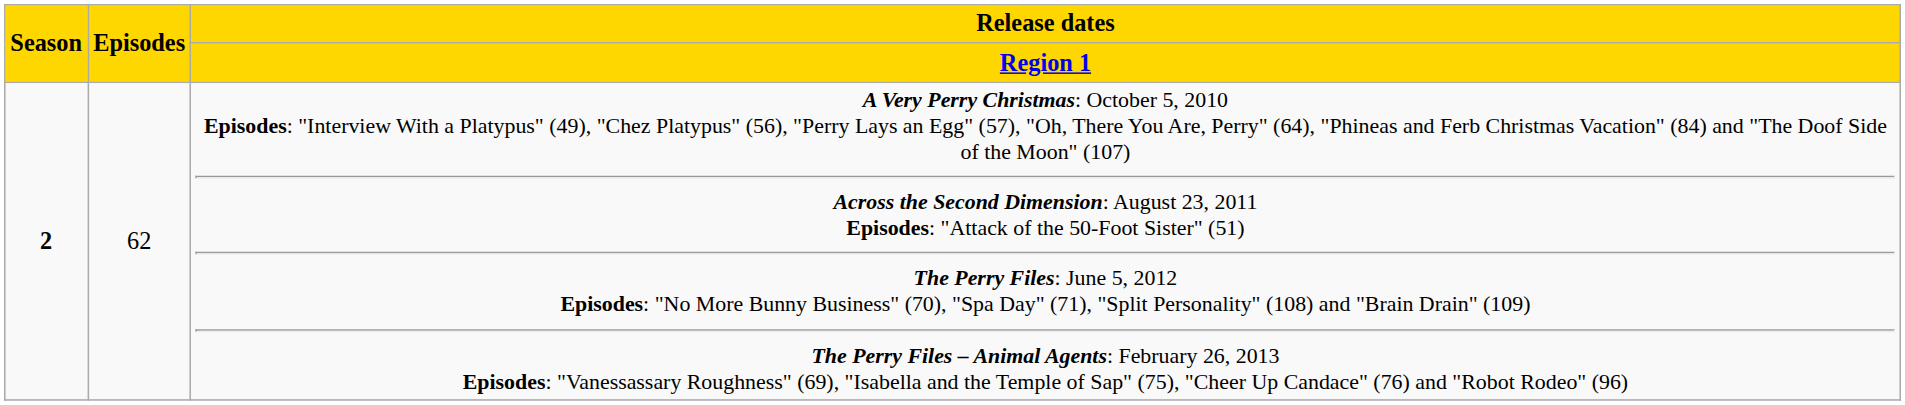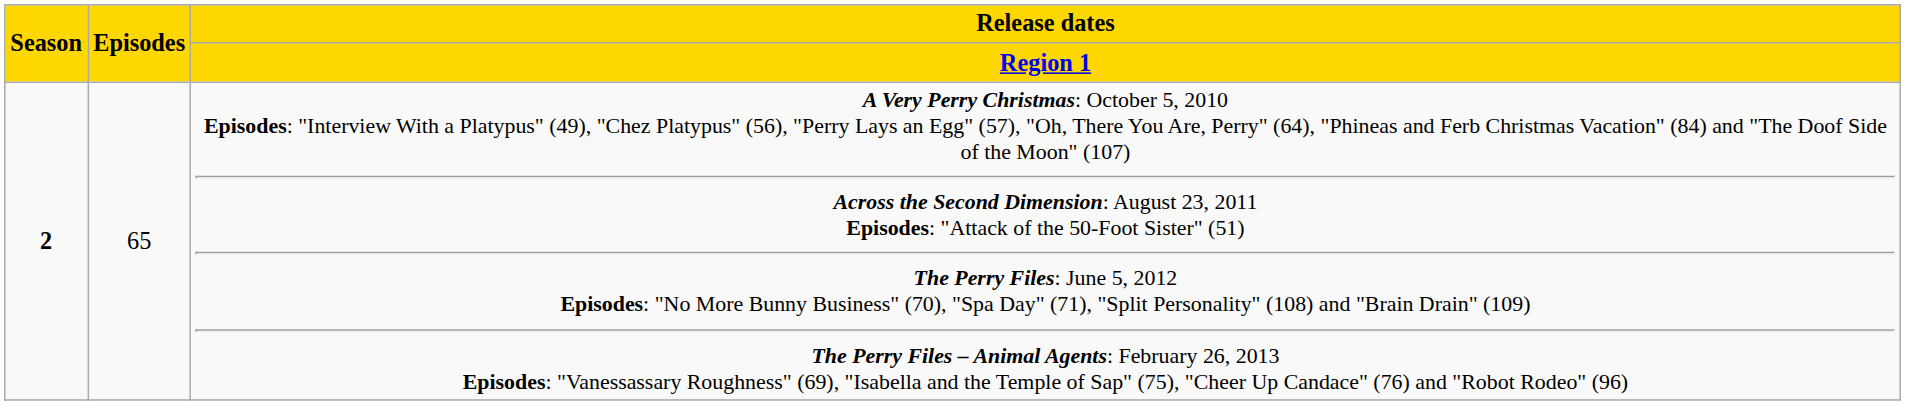(139, 240) 62 -> (139, 240) 65
